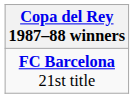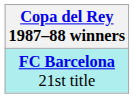(67, 70) no background -> (67, 70) paleturquoise background
